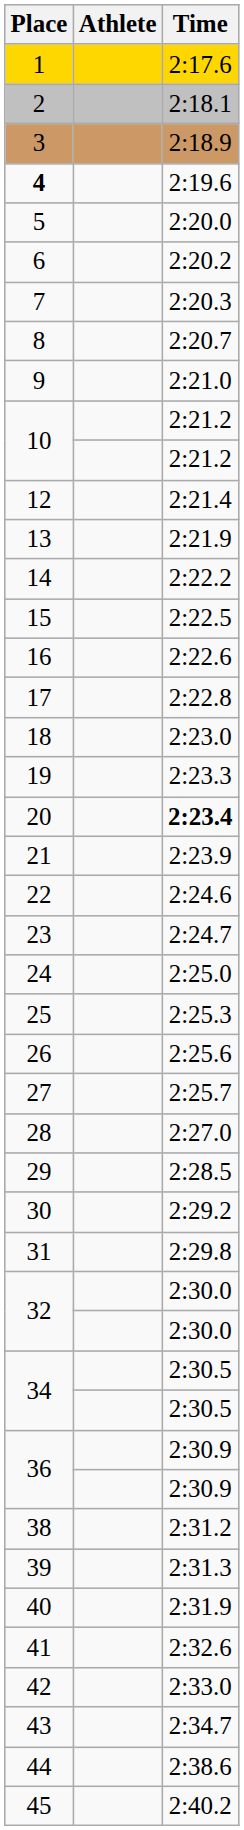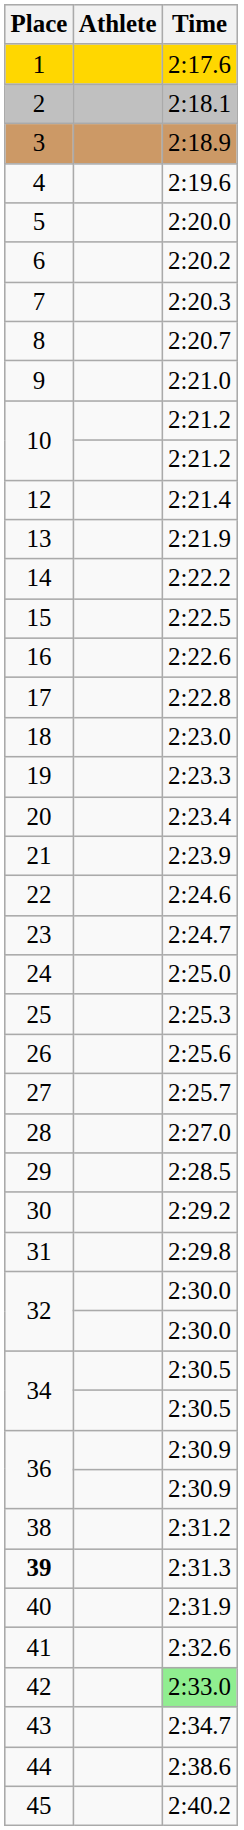(39, 182) bold -> (39, 182) normal
(200, 815) bold -> (200, 815) normal
(39, 1568) normal -> (39, 1568) bold
(200, 1686) no background -> (200, 1686) lightgreen background
